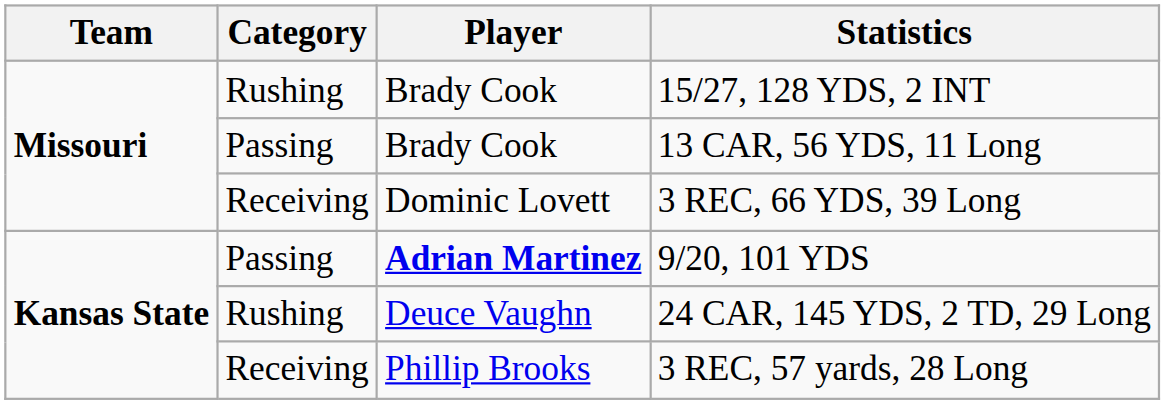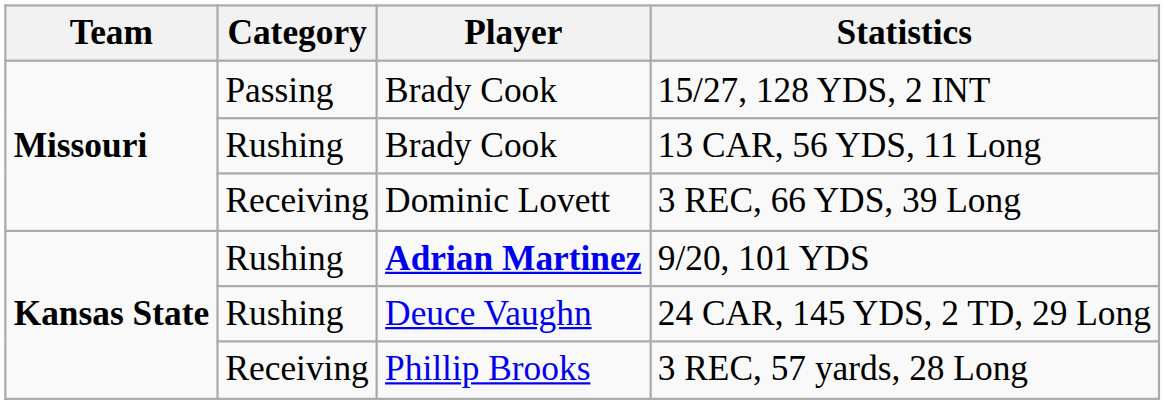(284, 88) Rushing -> (279, 88) Passing
(279, 145) Passing -> (284, 145) Rushing
(279, 257) Passing -> (284, 257) Rushing
